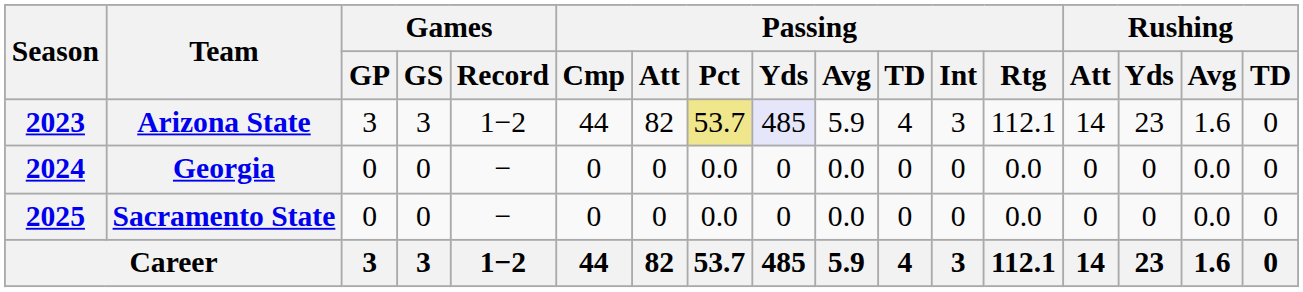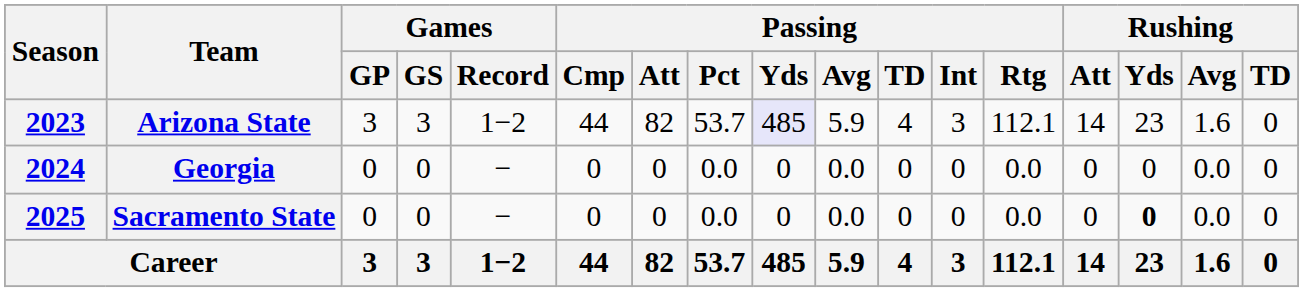(719, 121) khaki background -> (719, 121) no background
(1149, 215) normal -> (1149, 215) bold
